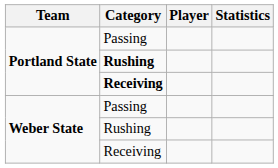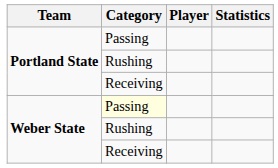(129, 61) bold -> (129, 61) normal
(133, 83) bold -> (134, 83) normal
(125, 106) no background -> (127, 106) lightyellow background
